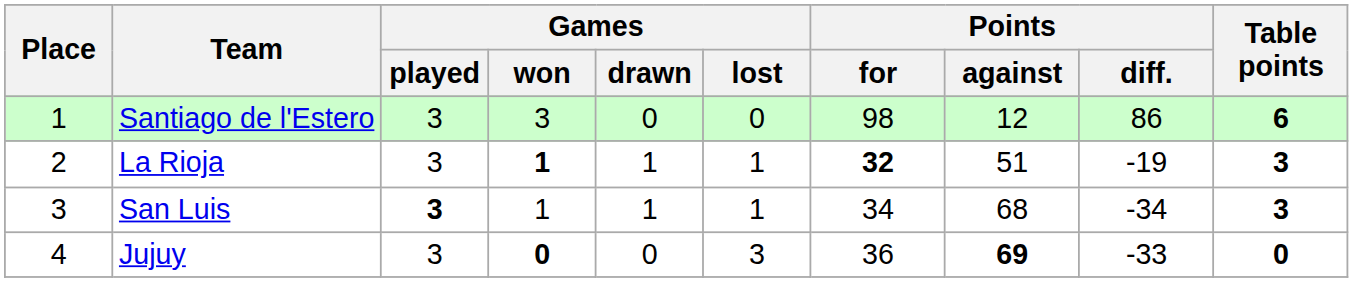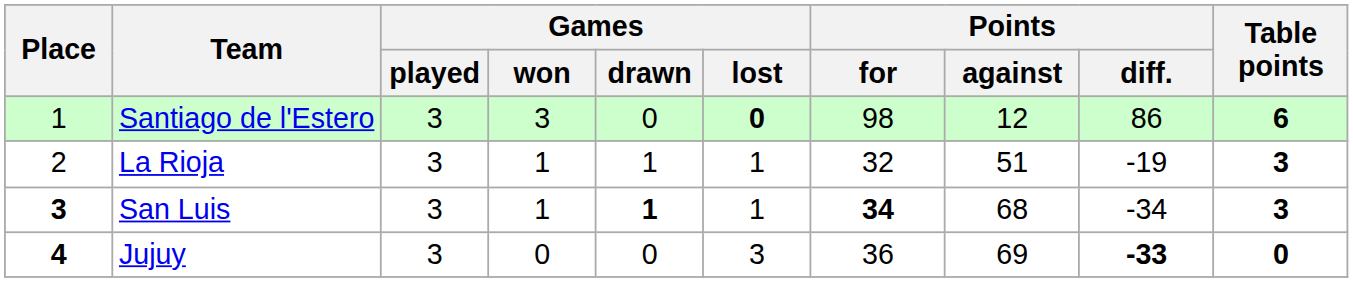(757, 118) normal -> (757, 118) bold
(542, 163) bold -> (542, 163) normal
(878, 163) bold -> (878, 163) normal
(59, 208) normal -> (59, 208) bold
(435, 208) bold -> (435, 208) normal
(650, 208) normal -> (650, 208) bold
(878, 208) normal -> (878, 208) bold
(59, 254) normal -> (59, 254) bold
(542, 254) bold -> (542, 254) normal
(1012, 254) bold -> (1012, 254) normal
(1147, 254) normal -> (1147, 254) bold
